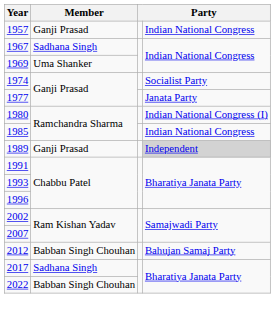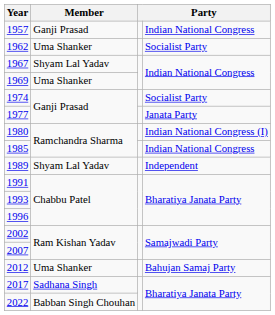+ row: (18, 47)
(65, 47) Sadhana Singh -> (71, 64) Shyam Lal Yadav
(61, 149) Ganji Prasad -> (71, 166) Shyam Lal Yadav
(171, 149) lightgrey background -> (171, 166) no background
(84, 251) Babban Singh Chouhan -> (63, 268) Uma Shanker
